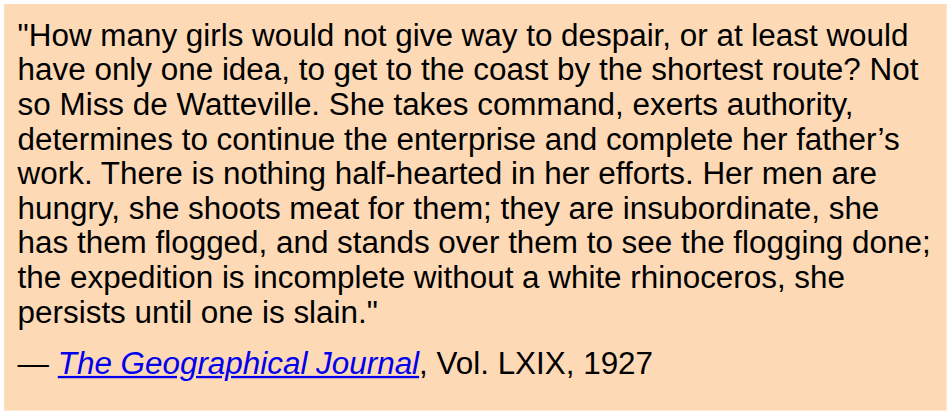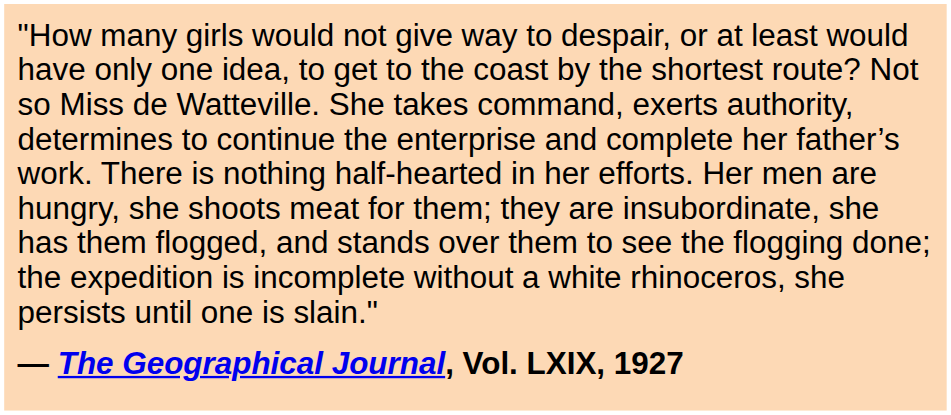(335, 363) normal -> (351, 363) bold
